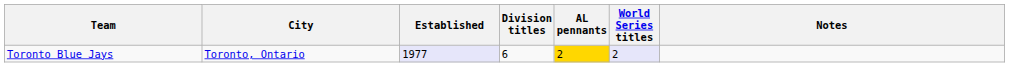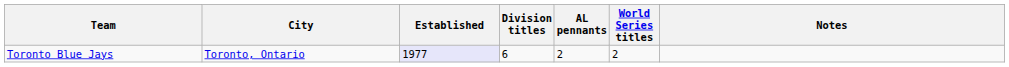(560, 54) gold background -> (560, 54) no background
(615, 54) lavender background -> (615, 54) no background
